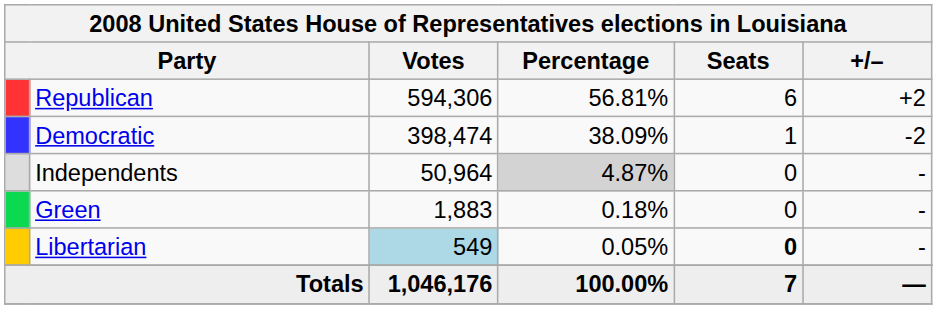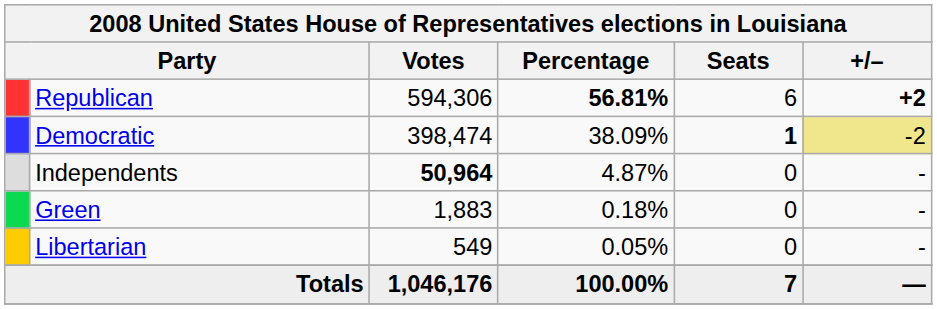(628, 98) normal -> (628, 98) bold
(912, 98) normal -> (912, 98) bold
(790, 136) normal -> (790, 136) bold
(915, 136) no background -> (915, 136) khaki background
(456, 173) normal -> (456, 173) bold
(635, 173) lightgrey background -> (635, 173) no background
(473, 247) lightblue background -> (473, 247) no background
(790, 247) bold -> (790, 247) normal
